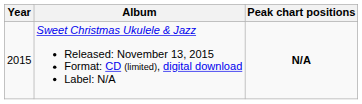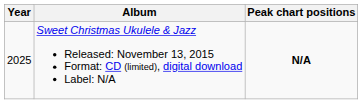(19, 60) 2015 -> (19, 60) 2025
